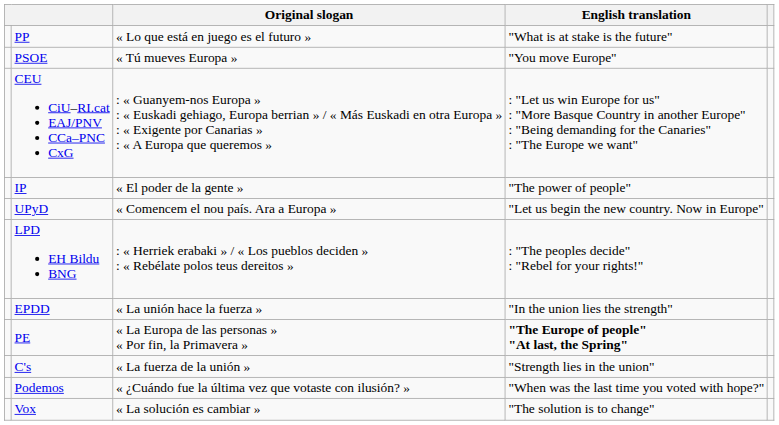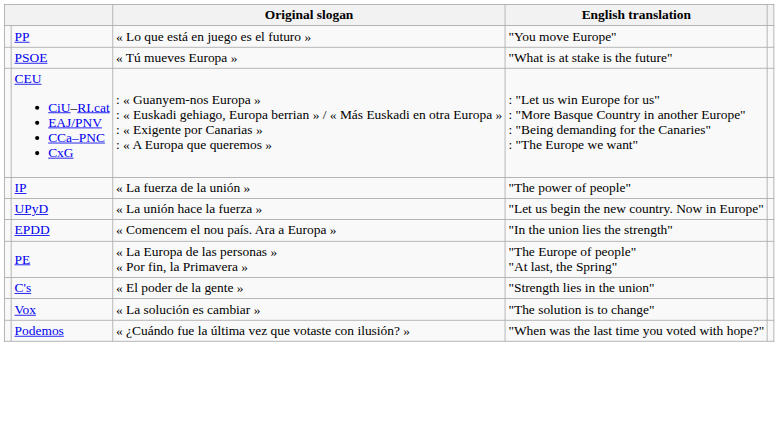(590, 36) "What is at stake is the future" -> (563, 36) "You move Europe"
(563, 57) "You move Europe" -> (590, 57) "What is at stake is the future"
(180, 187) « El poder de la gente » -> (183, 187) « La fuerza de la unión »
(226, 209) « Comencem el nou país. Ara a Europa » -> (189, 209) « La unión hace la fuerza »
- row: (62, 252)
(189, 308) « La unión hace la fuerza » -> (226, 230) « Comencem el nou país. Ara a Europa »
(578, 337) bold -> (572, 259) normal
(183, 366) « La fuerza de la unión » -> (180, 288) « El poder de la gente »
rows swapped: (25, 409) <-> (39, 387)
